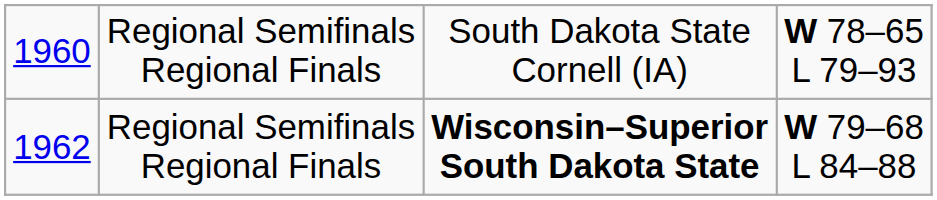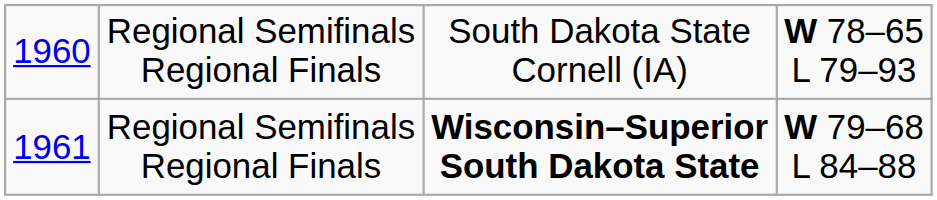(52, 146) 1962 -> (52, 146) 1961
